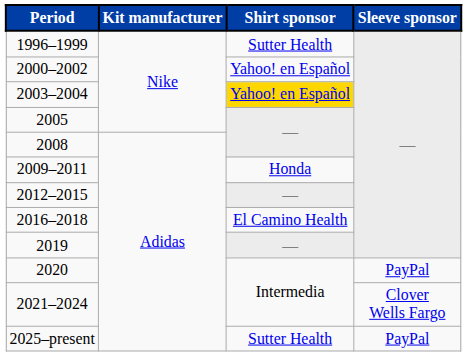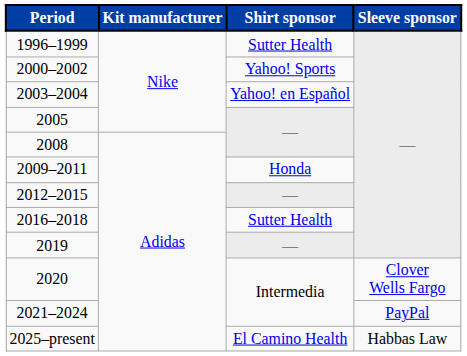(290, 69) Yahoo! en Español -> (290, 69) Yahoo! Sports
(290, 94) gold background -> (290, 94) no background
(290, 220) El Camino Health -> (290, 220) Sutter Health
(407, 270) PayPal -> (407, 279) Clover Wells Fargo
(407, 304) Clover Wells Fargo -> (407, 313) PayPal
(290, 338) Sutter Health -> (290, 338) El Camino Health
(407, 338) PayPal -> (407, 338) Habbas Law
